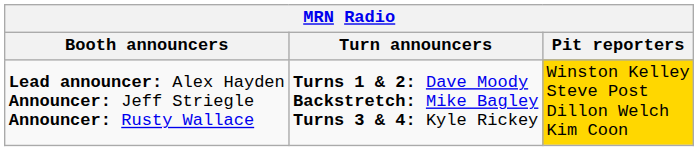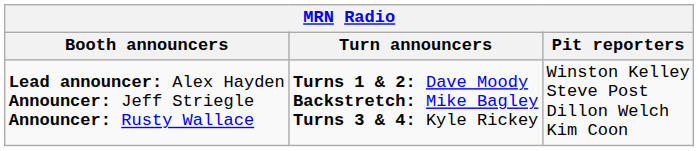(618, 103) gold background -> (618, 103) no background
